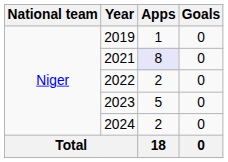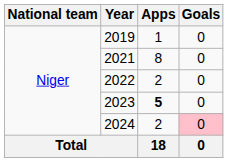(158, 59) lavender background -> (158, 59) no background
(158, 102) normal -> (158, 102) bold
(201, 124) no background -> (201, 124) pink background
